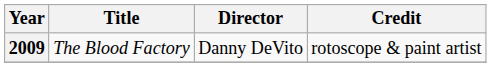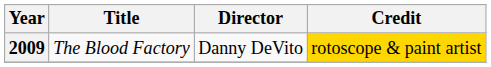(396, 47) no background -> (396, 47) gold background
